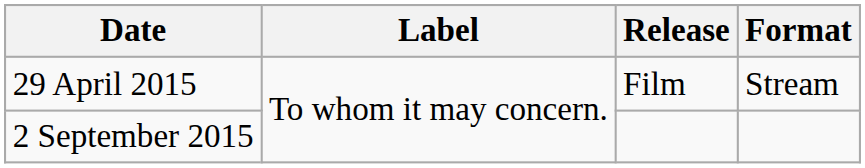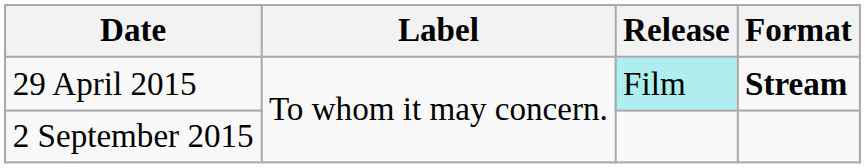(654, 83) no background -> (654, 83) paleturquoise background
(792, 83) normal -> (796, 83) bold
